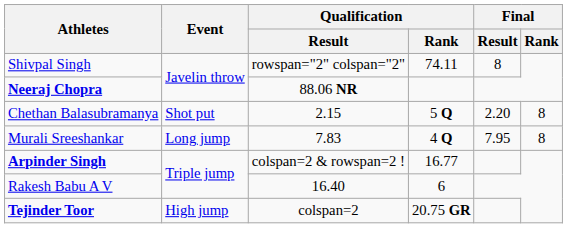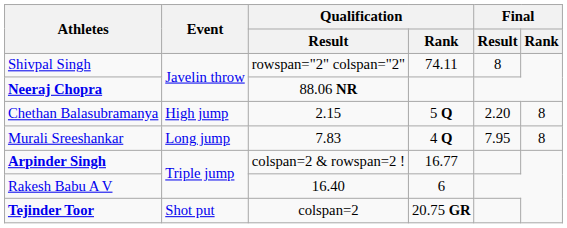(190, 113) Shot put -> (197, 113) High jump
(197, 210) High jump -> (190, 210) Shot put
